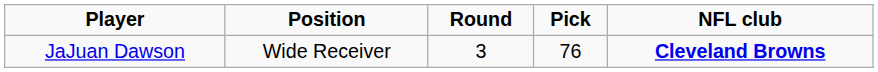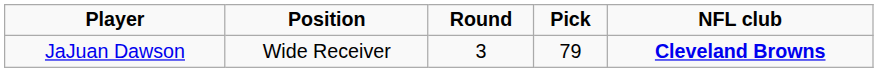(571, 51) 76 -> (571, 51) 79
